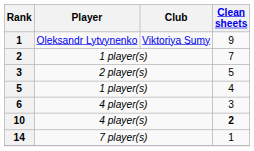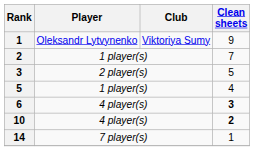(231, 105) normal -> (231, 105) bold
